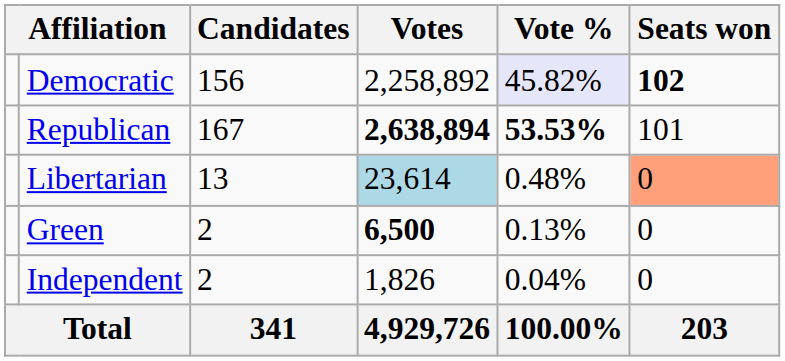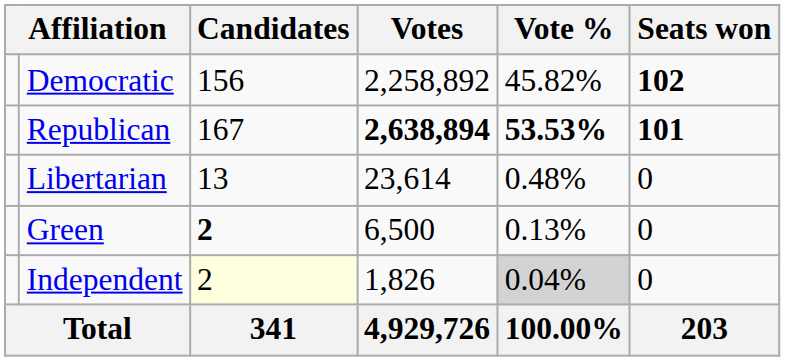(553, 79) lavender background -> (553, 79) no background
(661, 129) normal -> (661, 129) bold
(407, 179) lightblue background -> (407, 179) no background
(645, 179) lightsalmon background -> (645, 179) no background
(205, 229) normal -> (205, 229) bold
(399, 229) bold -> (399, 229) normal
(205, 279) no background -> (205, 279) lightyellow background
(545, 279) no background -> (545, 279) lightgrey background
